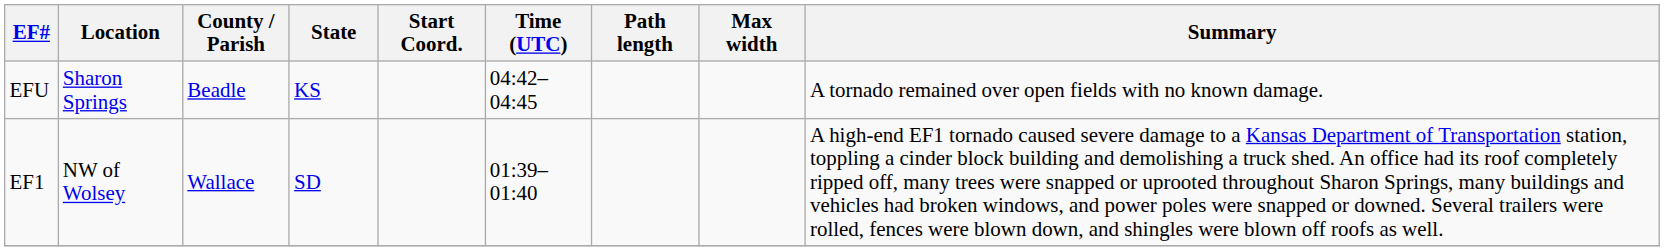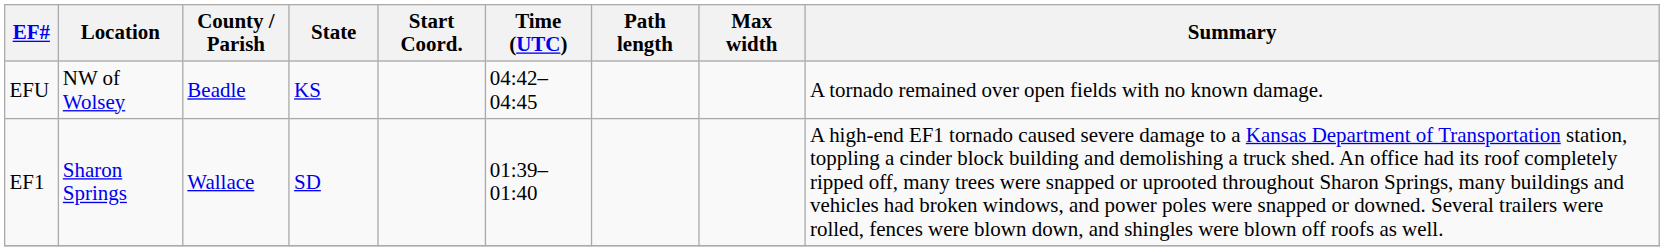(95, 89) Sharon Springs -> (94, 89) NW of Wolsey
(94, 181) NW of Wolsey -> (95, 181) Sharon Springs
